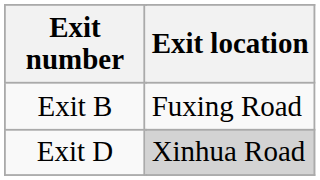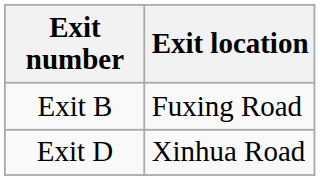(228, 151) lightgrey background -> (228, 151) no background
